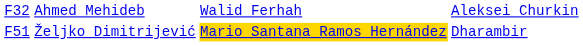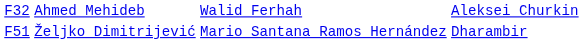(323, 32) gold background -> (323, 32) no background
